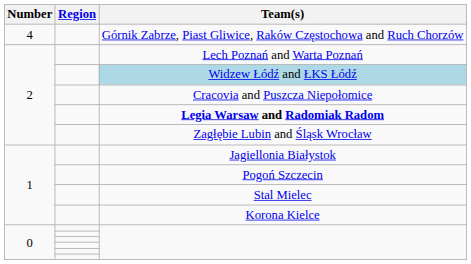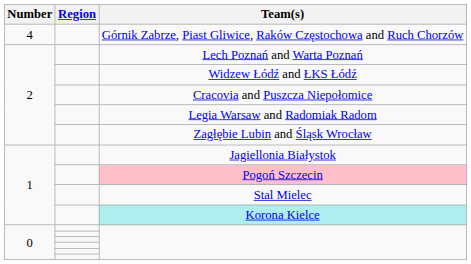(283, 74) lightblue background -> (283, 74) no background
(283, 114) bold -> (283, 114) normal
(283, 174) no background -> (283, 174) pink background
(283, 214) no background -> (283, 214) paleturquoise background
